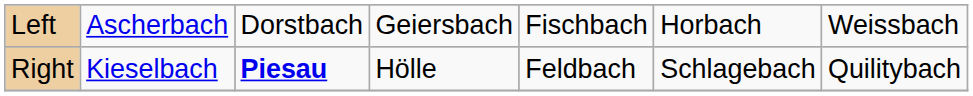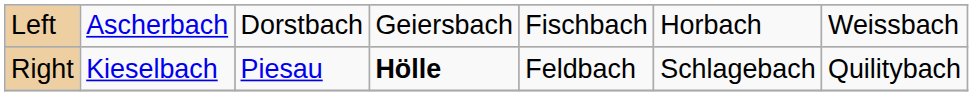(284, 68) bold -> (282, 68) normal
(406, 68) normal -> (408, 68) bold
